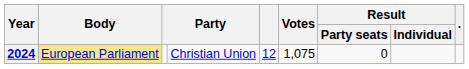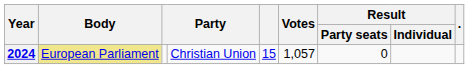(269, 54) 12 -> (269, 54) 15
(299, 54) 1,075 -> (299, 54) 1,057
